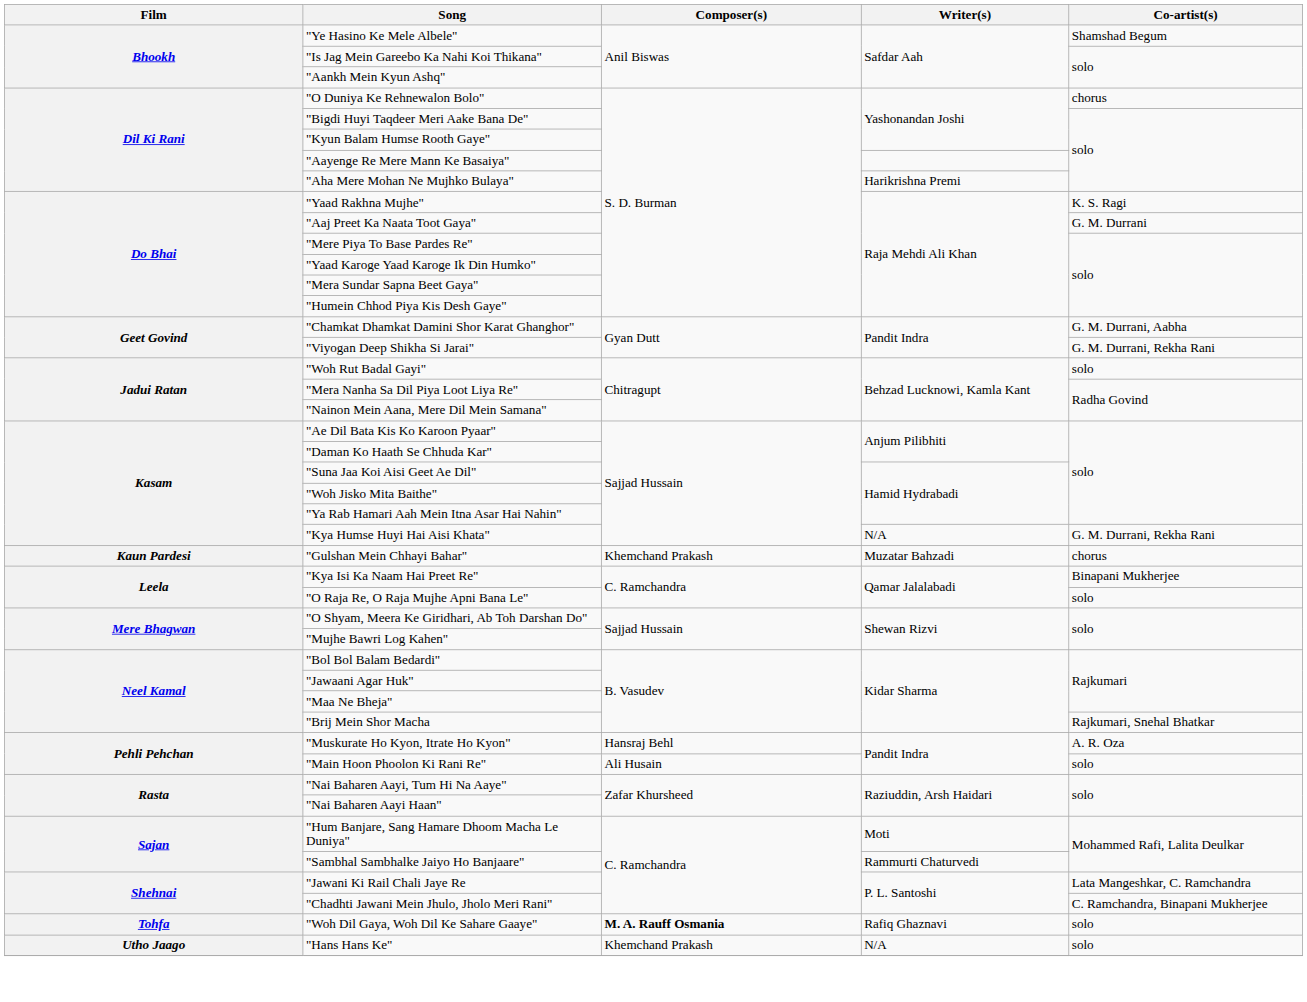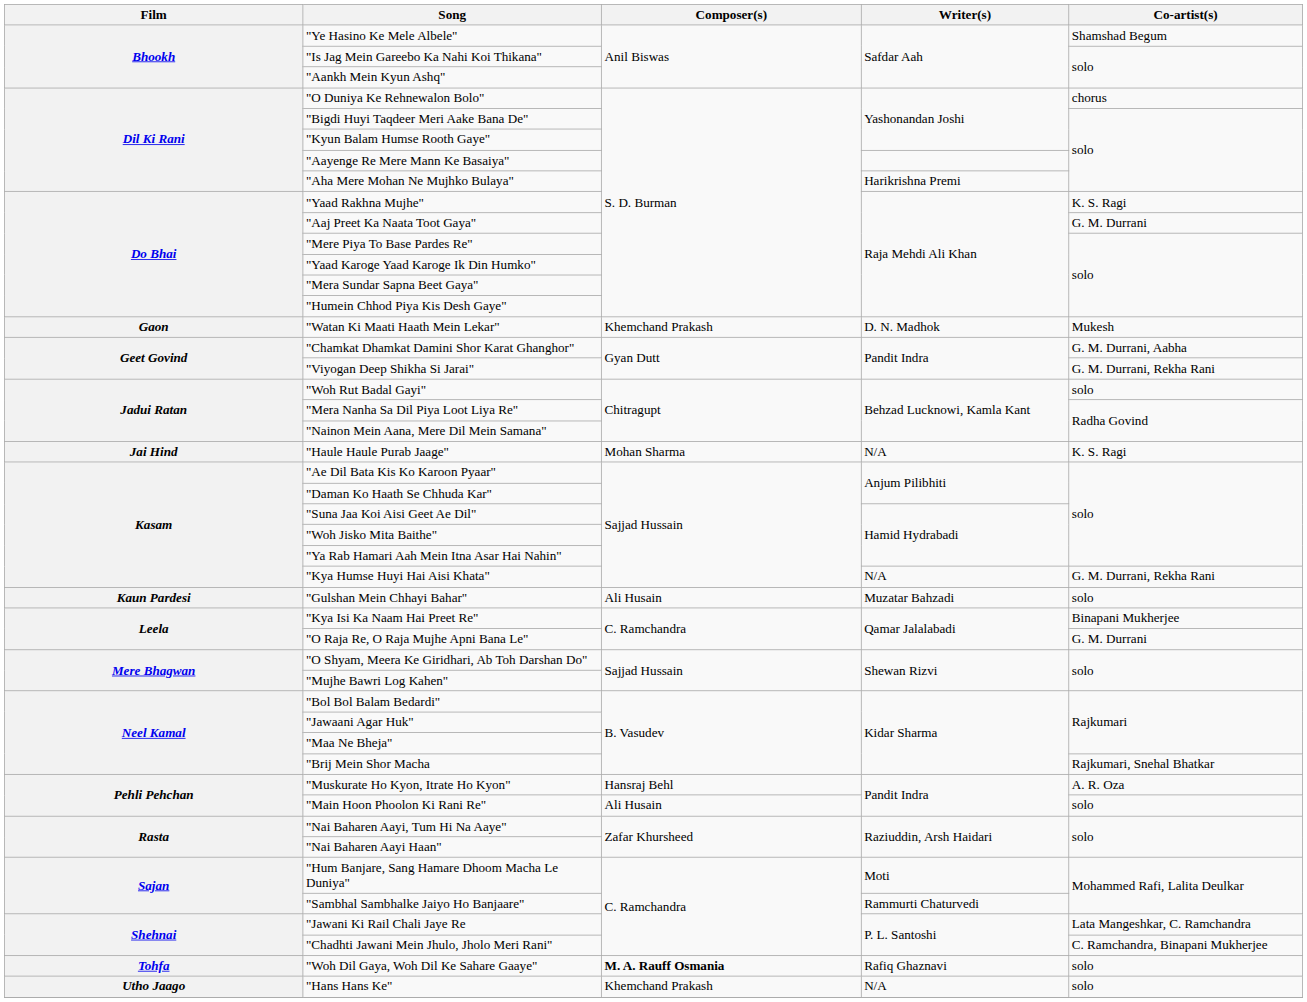+ row: (403, 327)
+ row: (377, 451)
(659, 555) Khemchand Prakash -> (633, 597) Ali Husain
(1089, 555) chorus -> (1083, 597) solo
(1083, 597) solo -> (1109, 639) G. M. Durrani
